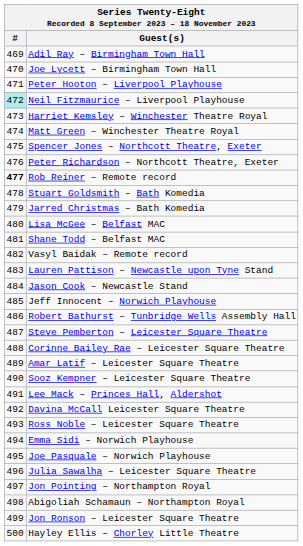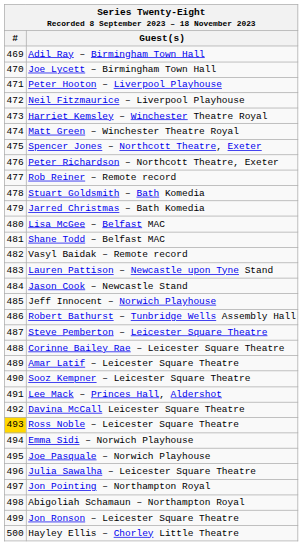(15, 100) paleturquoise background -> (15, 100) no background
(15, 178) bold -> (15, 178) normal
(15, 425) no background -> (15, 425) gold background
